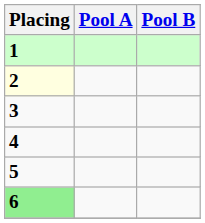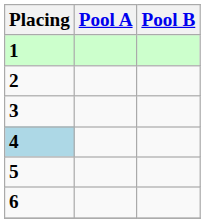(14, 80) lightyellow background -> (14, 80) no background
(14, 141) no background -> (14, 141) lightblue background
(14, 202) lightgreen background -> (14, 202) no background
